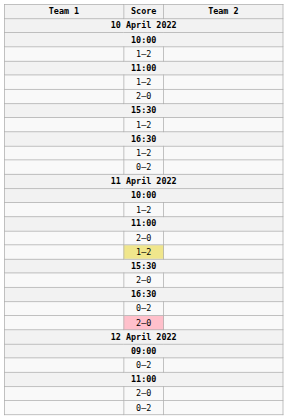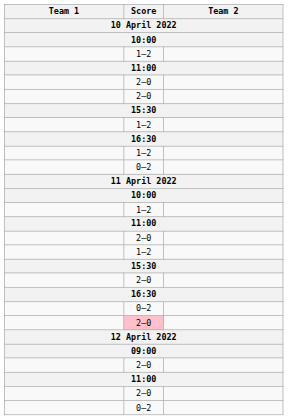(144, 82) 1–2 -> (144, 82) 2–0
(144, 252) khaki background -> (144, 252) no background
(144, 365) 0–2 -> (144, 365) 2–0
